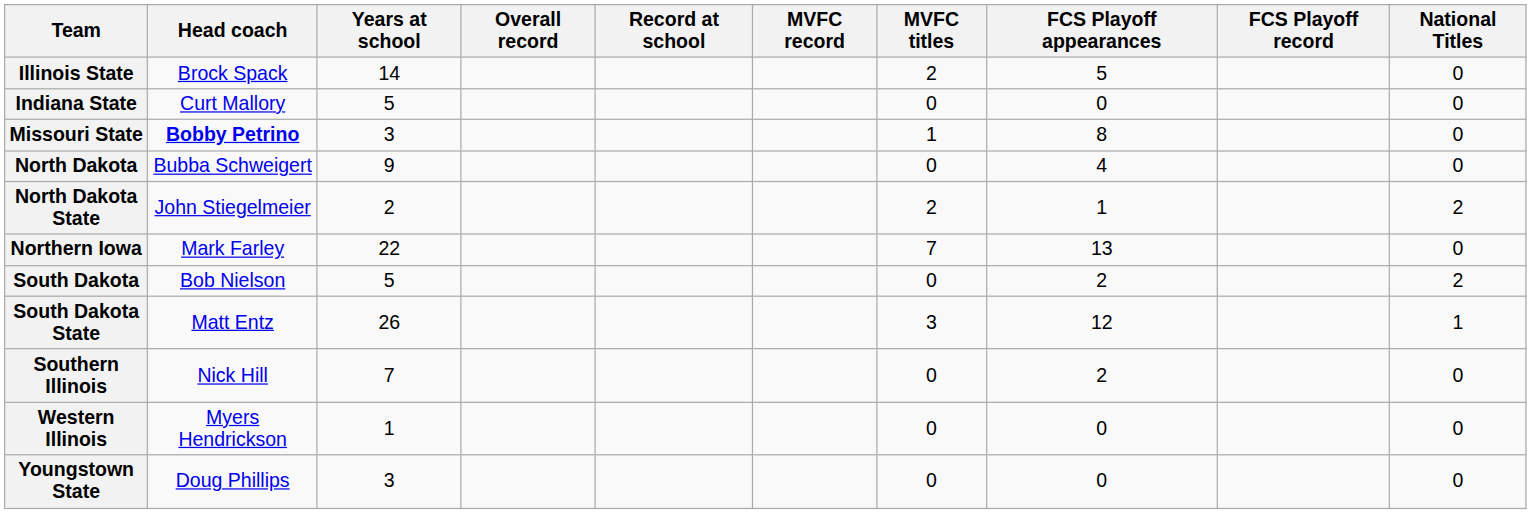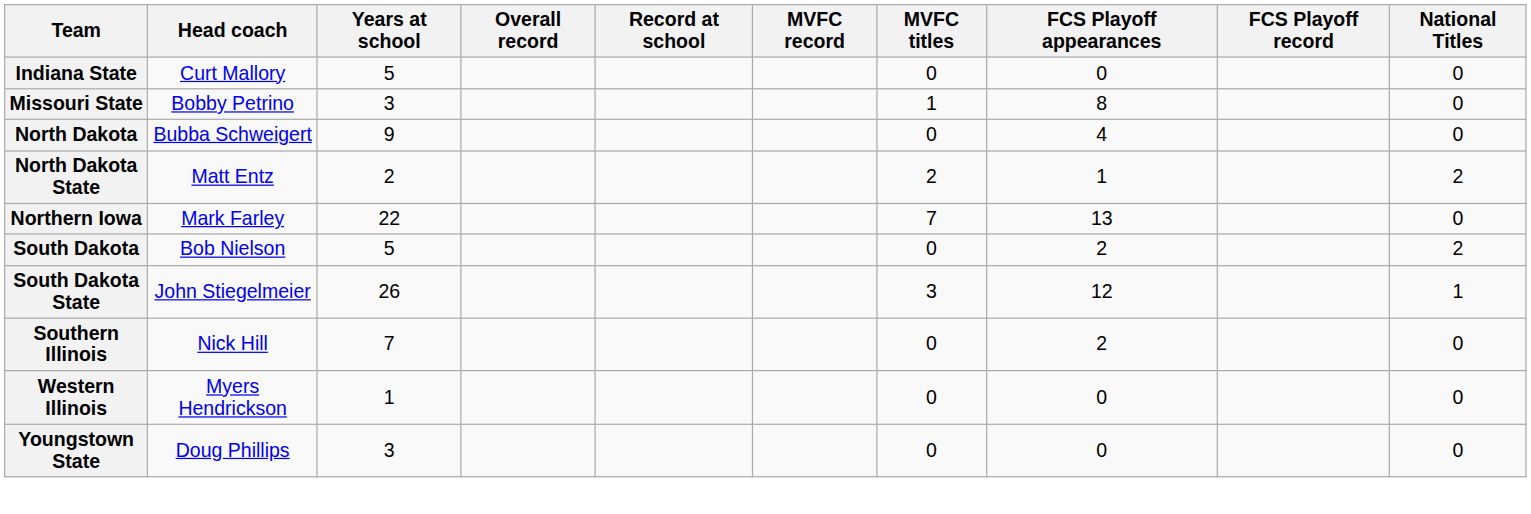- row: (76, 72)
(233, 134) bold -> (233, 103) normal
(233, 207) John Stiegelmeier -> (233, 176) Matt Entz
(233, 322) Matt Entz -> (233, 291) John Stiegelmeier
